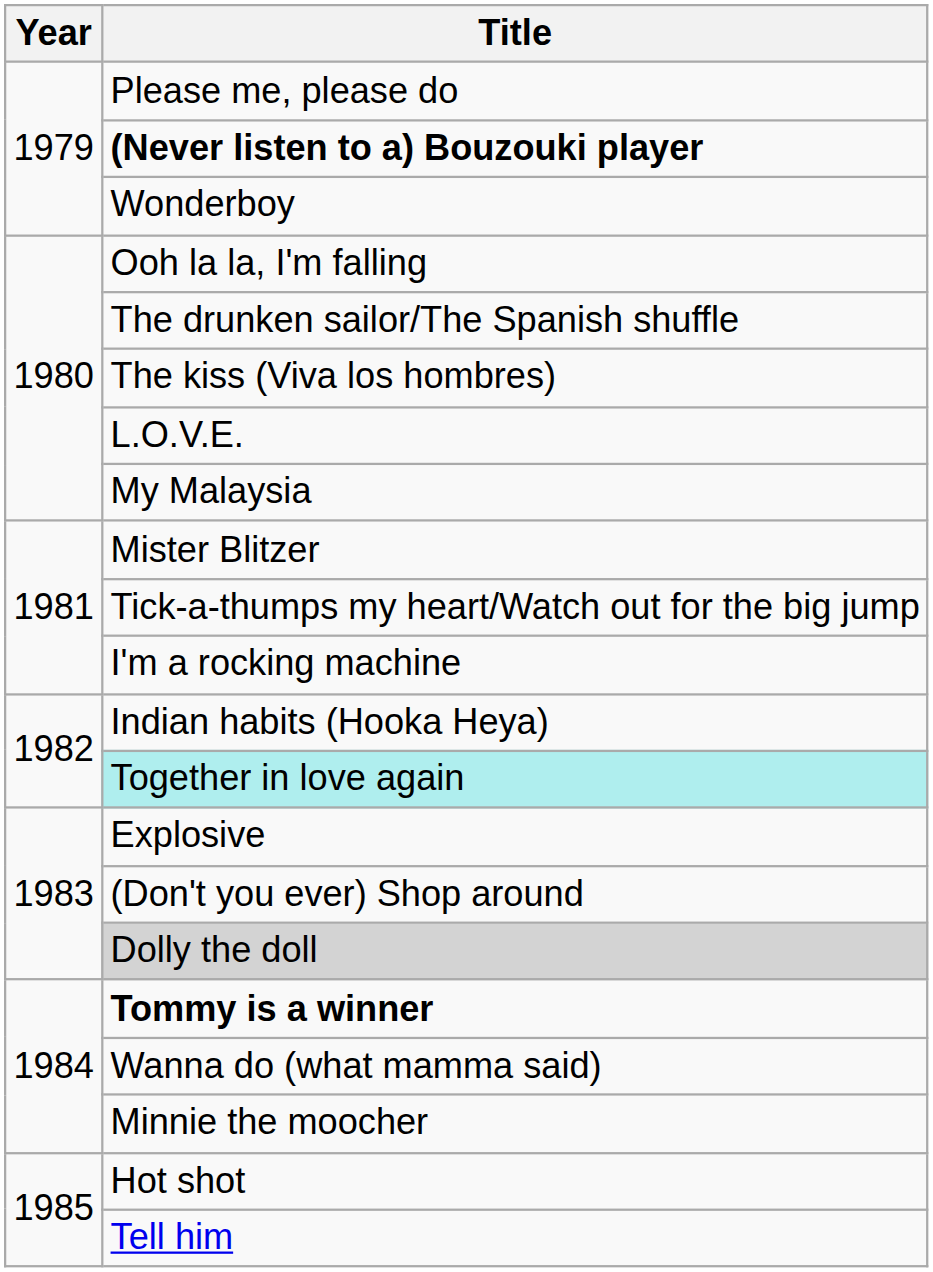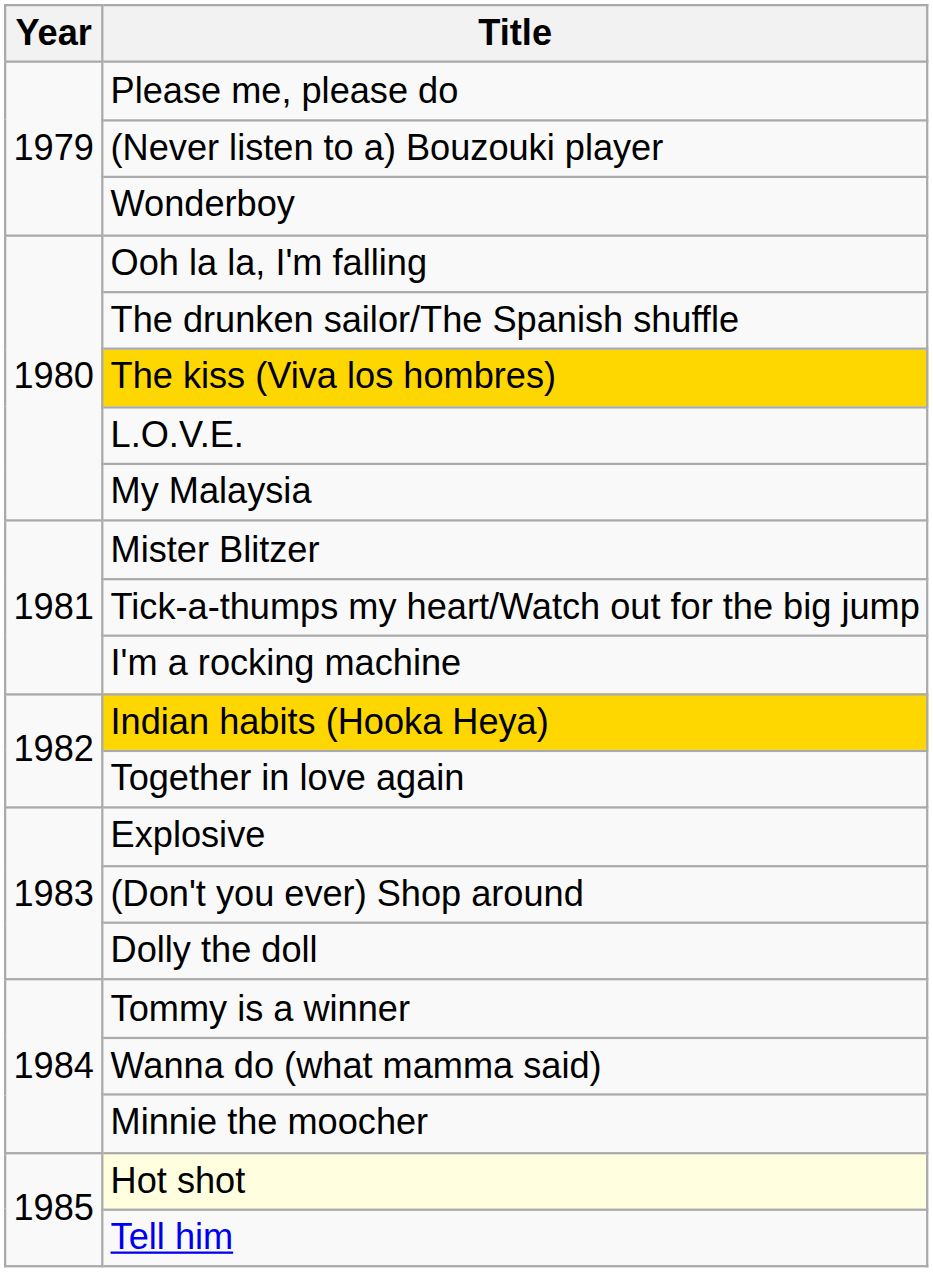(407, 147) bold -> (387, 147) normal
(333, 377) no background -> (333, 377) gold background
(330, 721) no background -> (330, 721) gold background
(287, 778) paleturquoise background -> (287, 778) no background
(214, 950) lightgrey background -> (214, 950) no background
(272, 1008) bold -> (260, 1008) normal
(178, 1180) no background -> (178, 1180) lightyellow background
